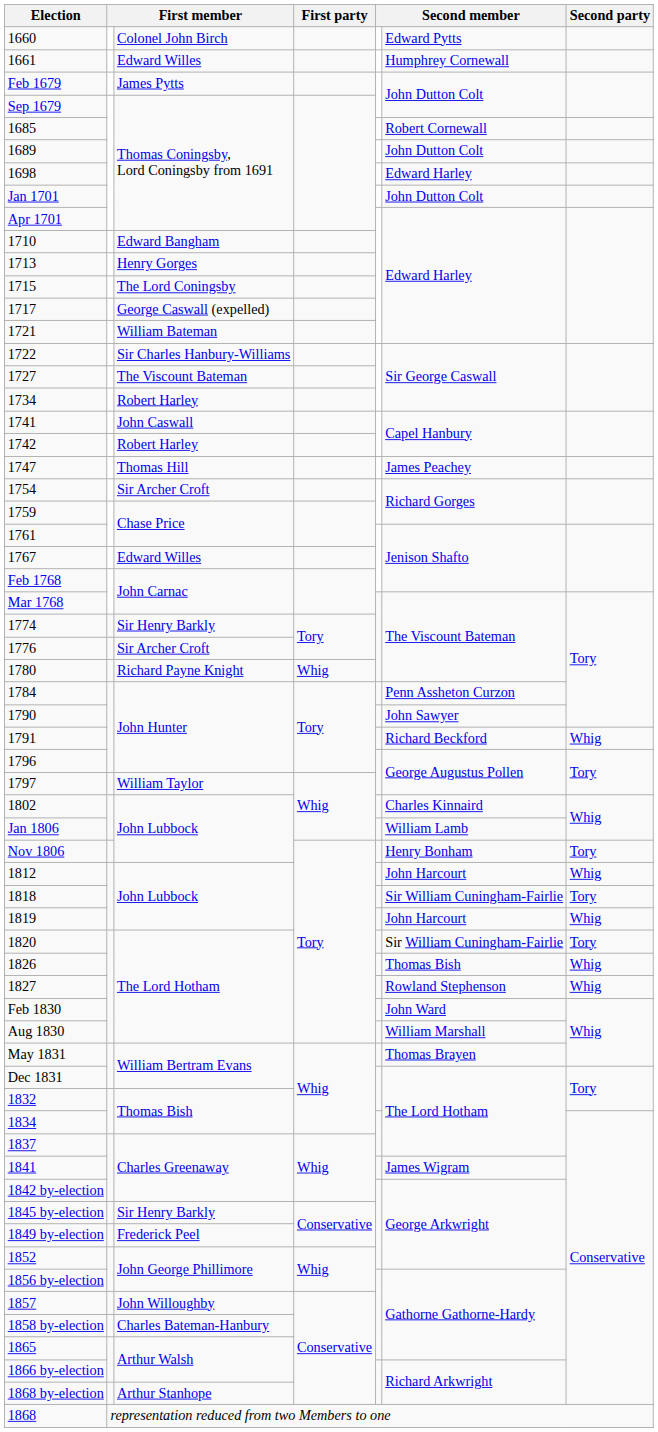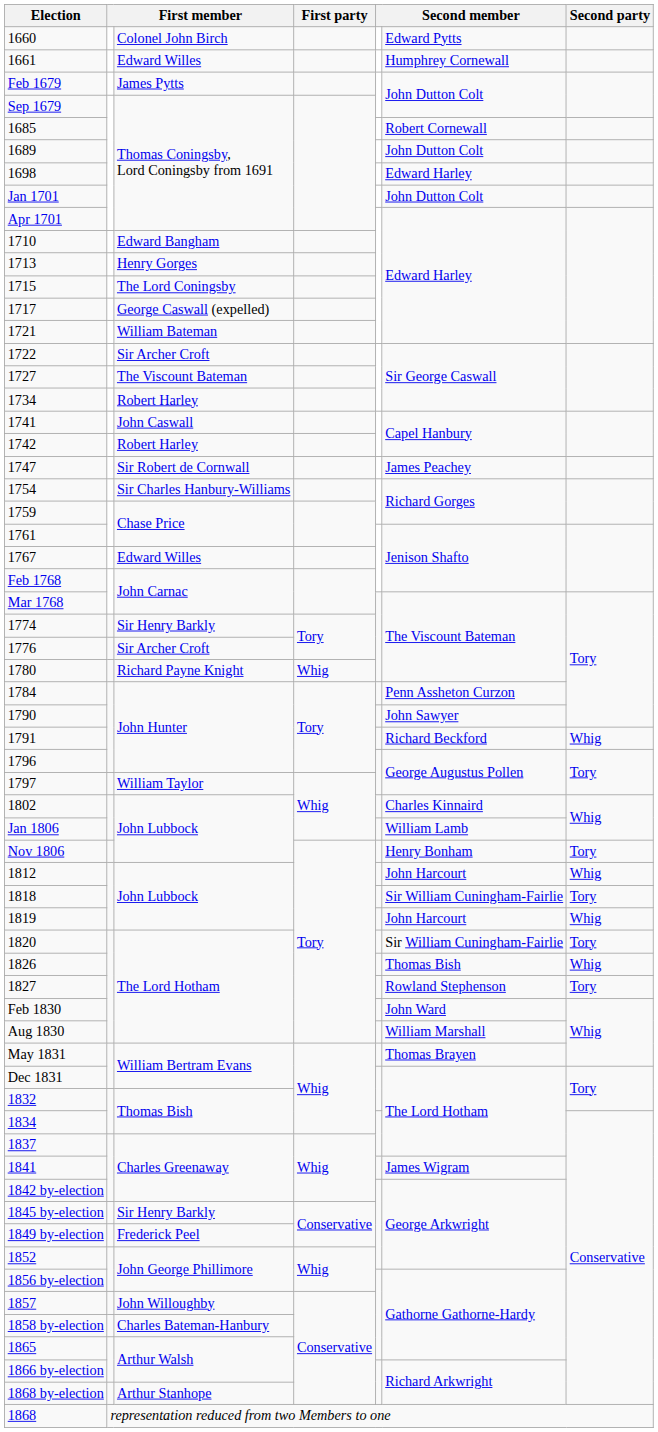(204, 354) Sir Charles Hanbury-Williams -> (163, 354) Sir Archer Croft
(153, 467) Thomas Hill -> (183, 467) Sir Robert de Cornwall
(163, 490) Sir Archer Croft -> (204, 490) Sir Charles Hanbury-Williams
(586, 986) Whig -> (583, 986) Tory
